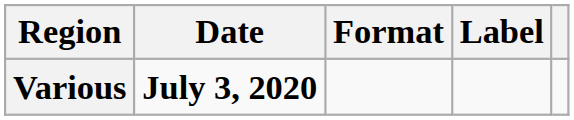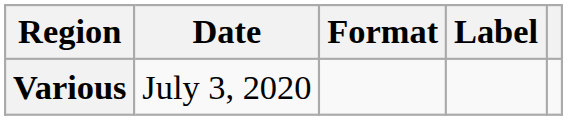(230, 86) bold -> (227, 86) normal
